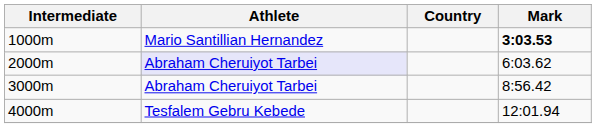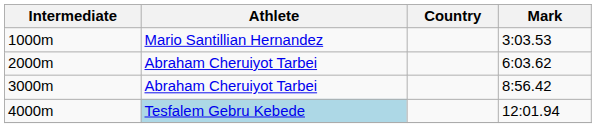(527, 39) bold -> (527, 39) normal
(231, 63) lavender background -> (231, 63) no background
(225, 110) no background -> (225, 110) lightblue background
